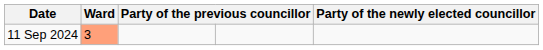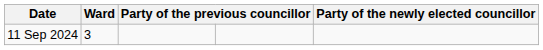(87, 34) lightsalmon background -> (87, 34) no background
